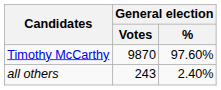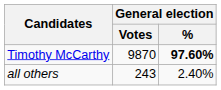(192, 54) normal -> (192, 54) bold
